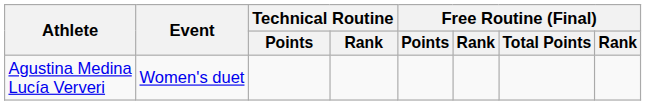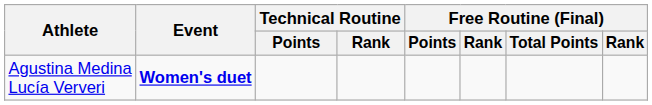(192, 78) normal -> (196, 78) bold
